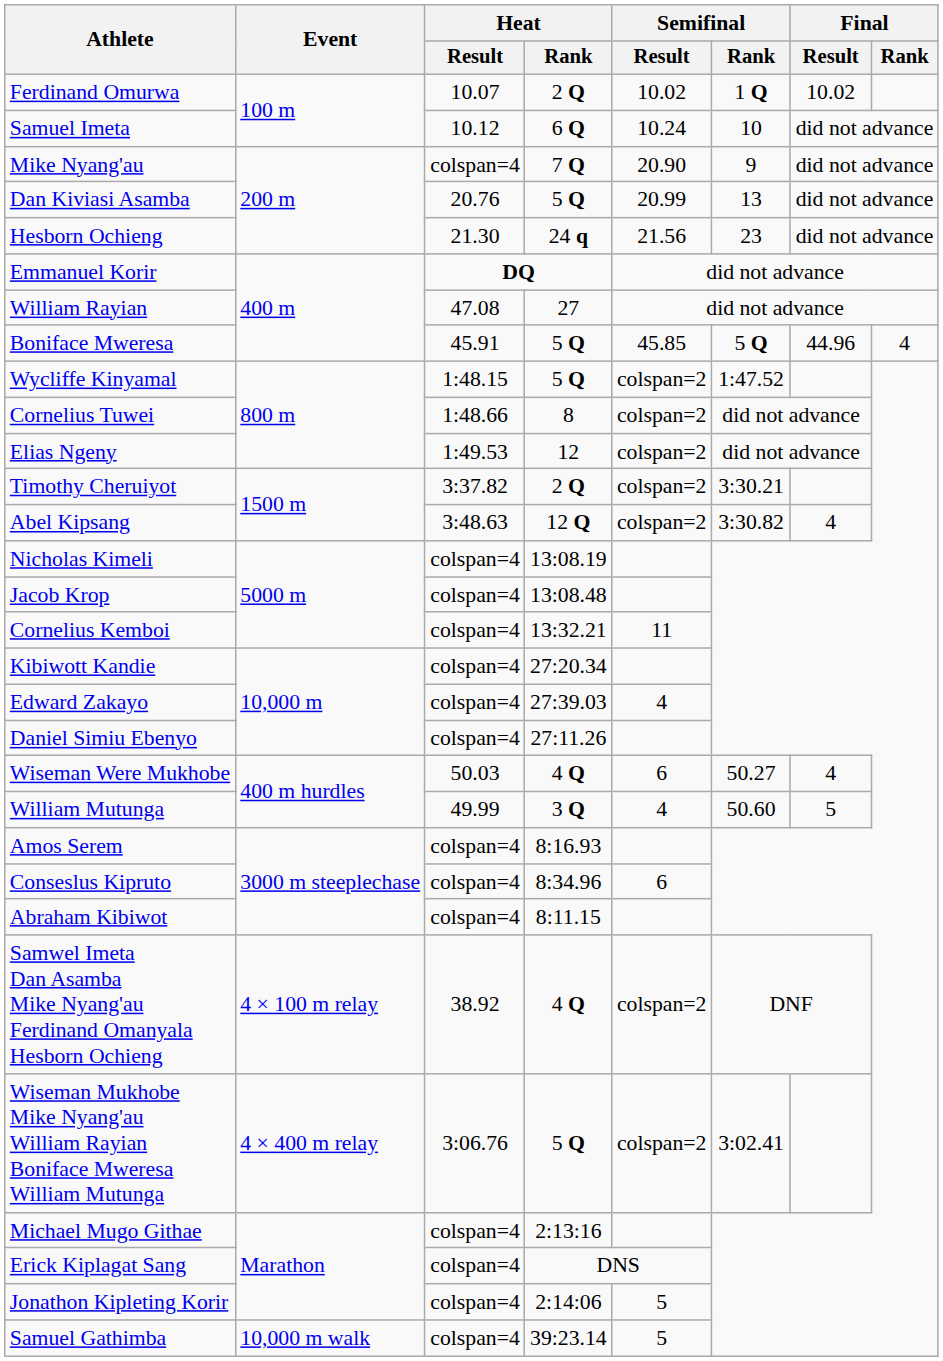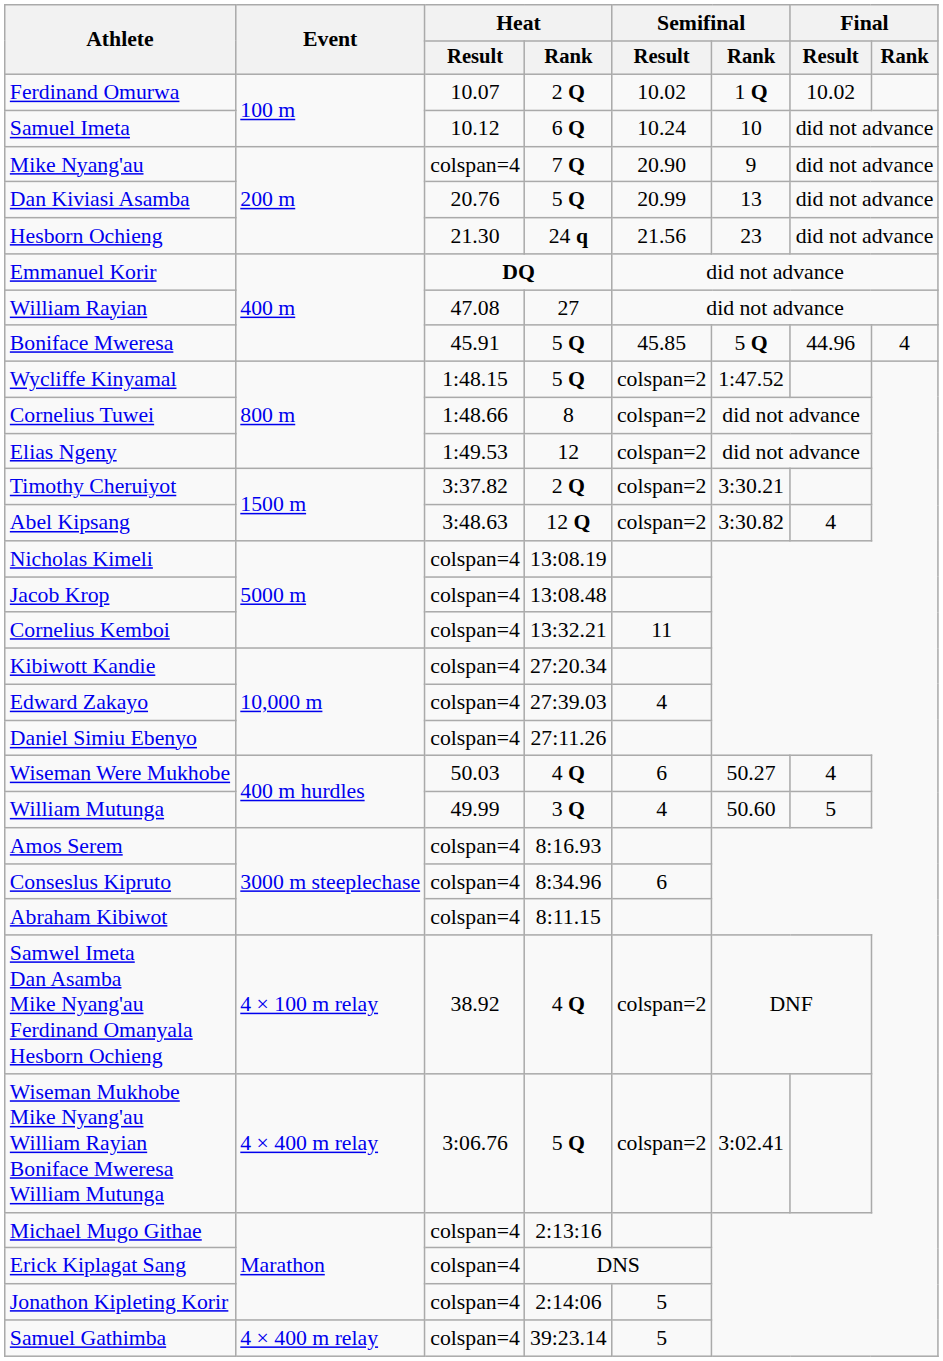(305, 1337) 10,000 m walk -> (309, 1337) 4 × 400 m relay
